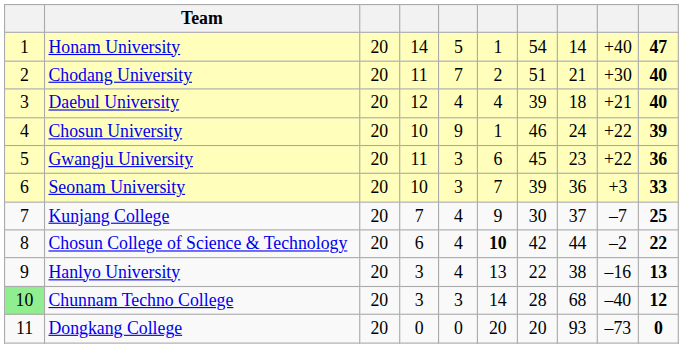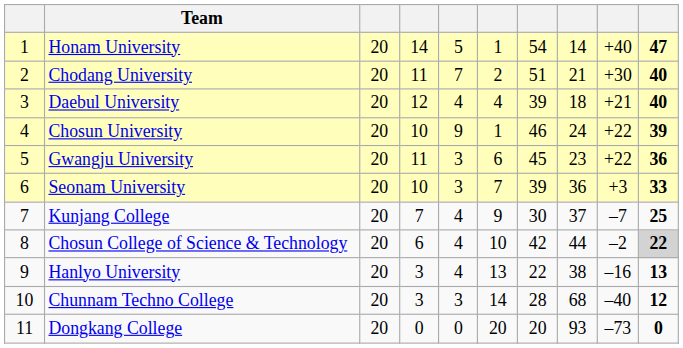(498, 243) bold -> (498, 243) normal
(658, 243) no background -> (658, 243) lightgrey background
(24, 300) lightgreen background -> (24, 300) no background
